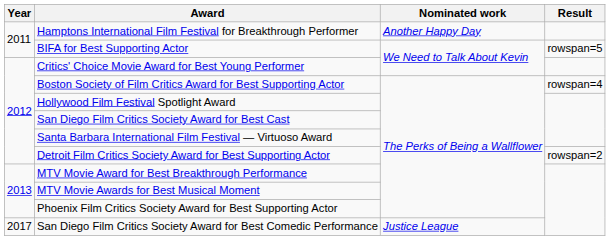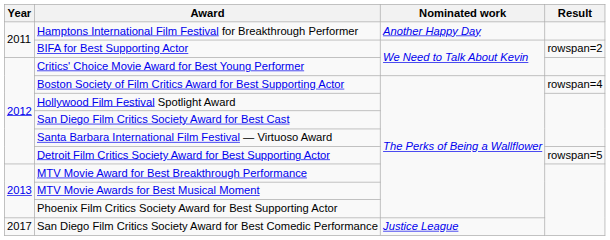(575, 48) rowspan=5 -> (575, 48) rowspan=2
(575, 155) rowspan=2 -> (575, 155) rowspan=5
